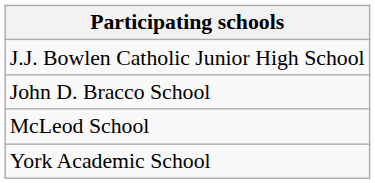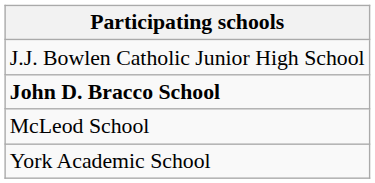(110, 91) normal -> (115, 91) bold
